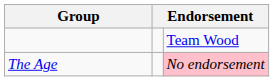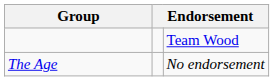(216, 64) pink background -> (216, 64) no background
